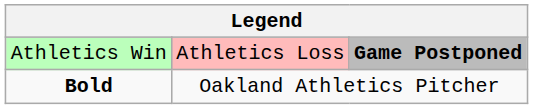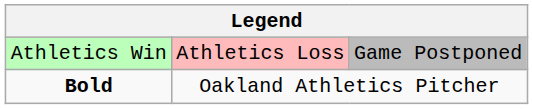(438, 54) bold -> (438, 54) normal
